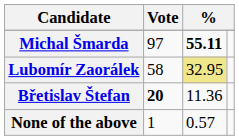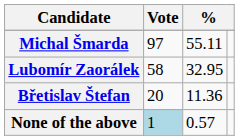(204, 43) bold -> (204, 43) normal
(205, 69) khaki background -> (205, 69) no background
(155, 95) bold -> (155, 95) normal
(151, 122) no background -> (151, 122) lightblue background
